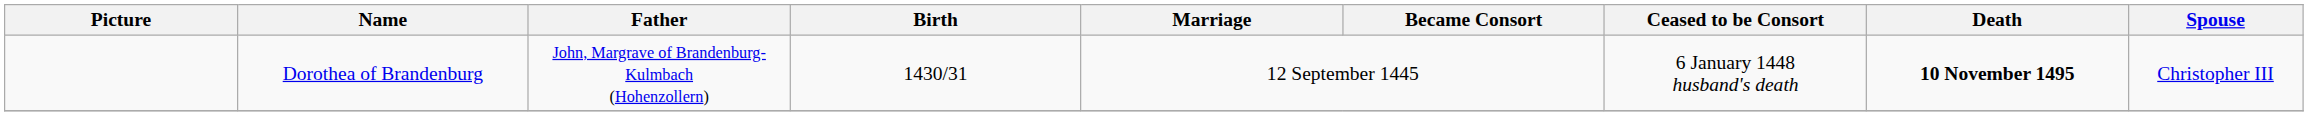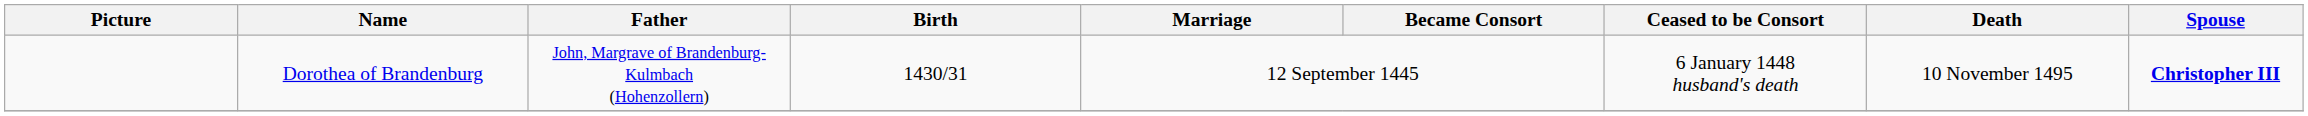(1997, 72) bold -> (1997, 72) normal
(2216, 72) normal -> (2216, 72) bold
